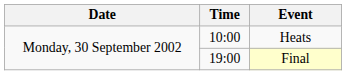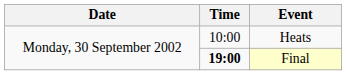(225, 59) normal -> (225, 59) bold
